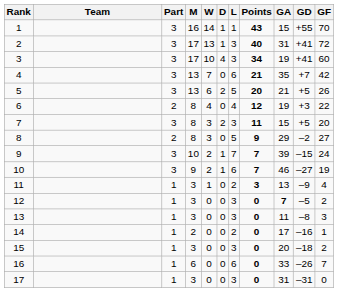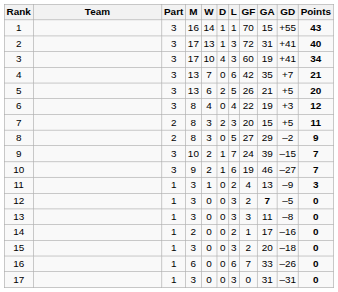columns swapped: (324, 12) <-> (257, 12)
(174, 106) 2 -> (174, 106) 3
(174, 122) 3 -> (174, 122) 2
